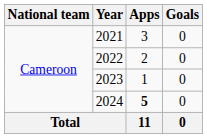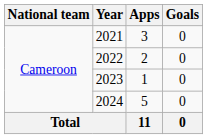(144, 101) bold -> (144, 101) normal
